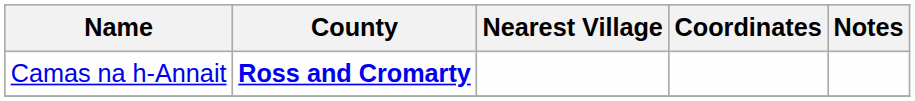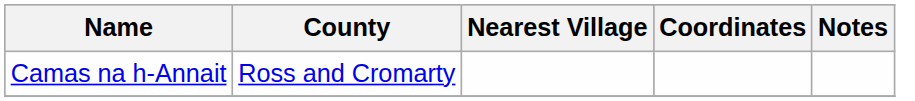(355, 72) bold -> (347, 72) normal
